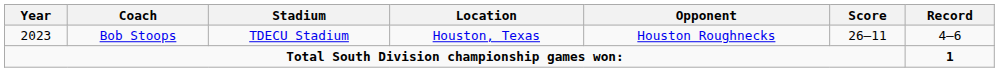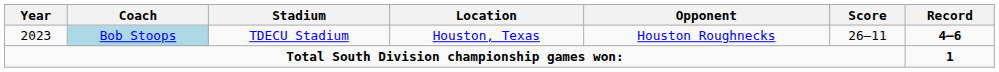(138, 36) no background -> (138, 36) lightblue background
(950, 36) normal -> (950, 36) bold
